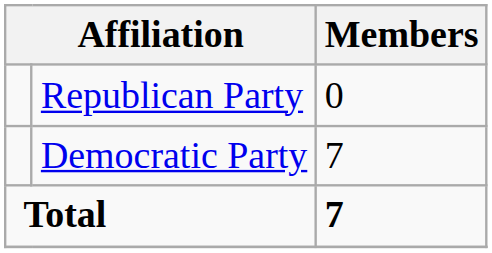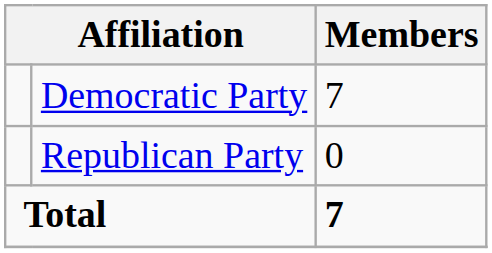rows swapped: (174, 154) <-> (172, 94)
